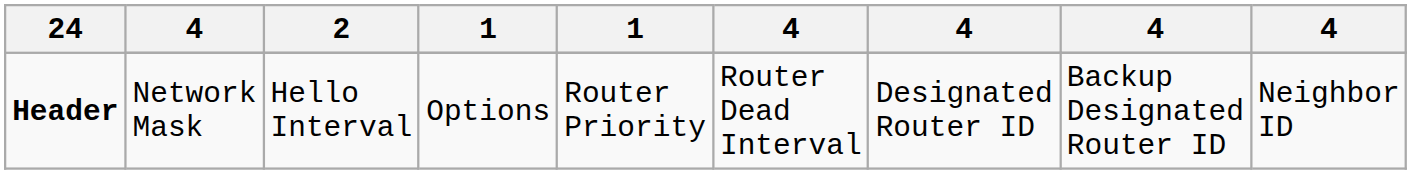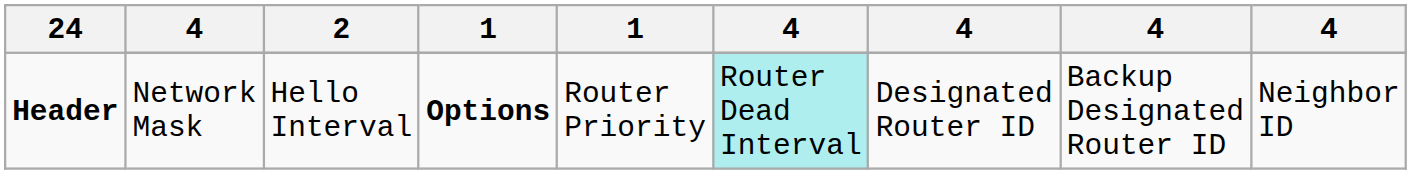(488, 111) normal -> (488, 111) bold
(791, 111) no background -> (791, 111) paleturquoise background
